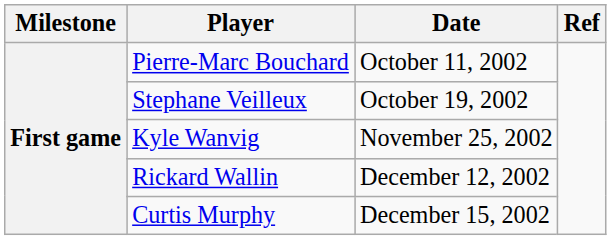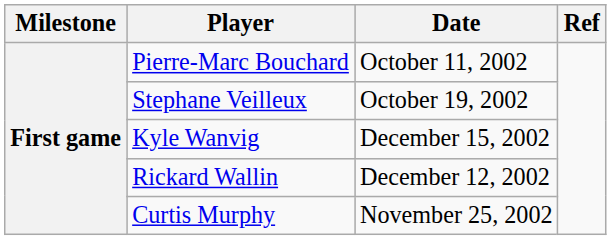(456, 138) November 25, 2002 -> (455, 138) December 15, 2002
(455, 215) December 15, 2002 -> (456, 215) November 25, 2002
